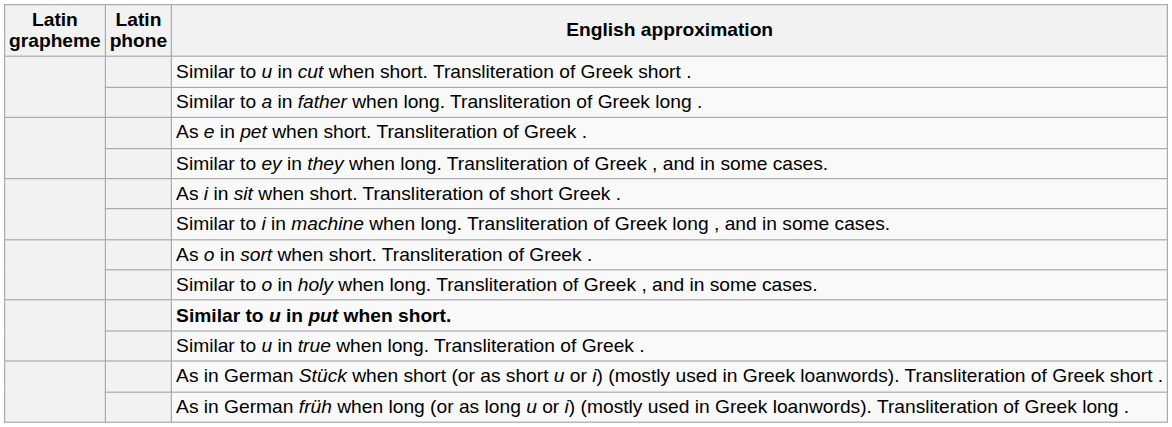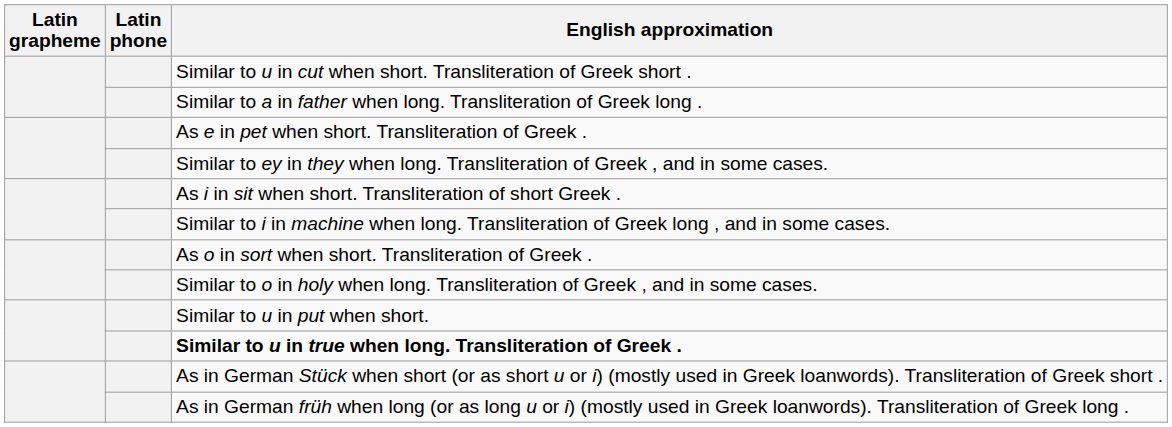(314, 315) bold -> (303, 315) normal
(410, 345) normal -> (429, 345) bold
